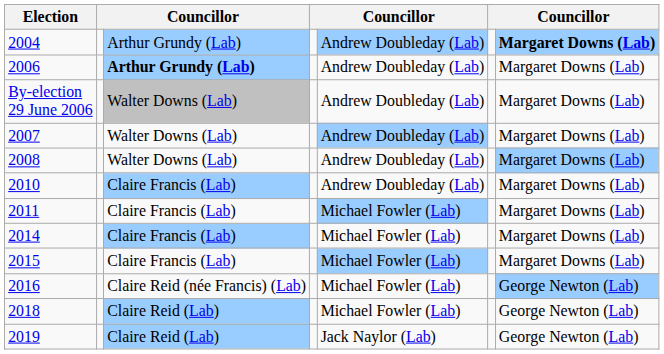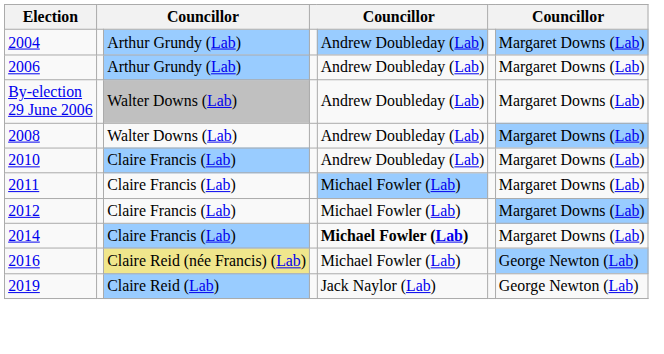(577, 42) bold -> (572, 42) normal
(181, 67) bold -> (174, 67) normal
- row: (24, 135)
+ row: (24, 210)
(391, 235) normal -> (394, 235) bold
- row: (24, 260)
(207, 286) no background -> (207, 260) khaki background
- row: (24, 311)
